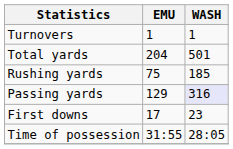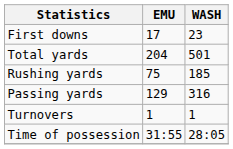rows swapped: (48, 114) <-> (40, 35)
(199, 94) lavender background -> (199, 94) no background
